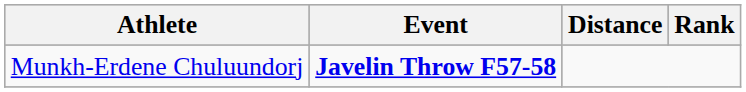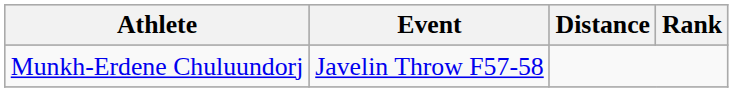(436, 65) bold -> (429, 65) normal
